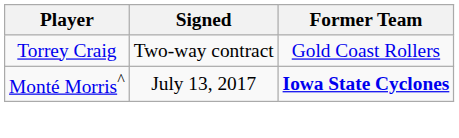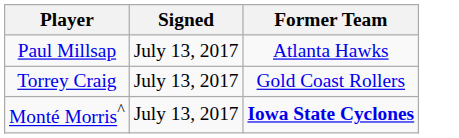+ row: (67, 50)
(204, 50) Two-way contract -> (186, 81) July 13, 2017
